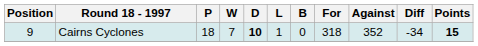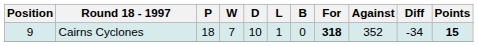(255, 32) bold -> (255, 32) normal
(332, 32) normal -> (332, 32) bold
